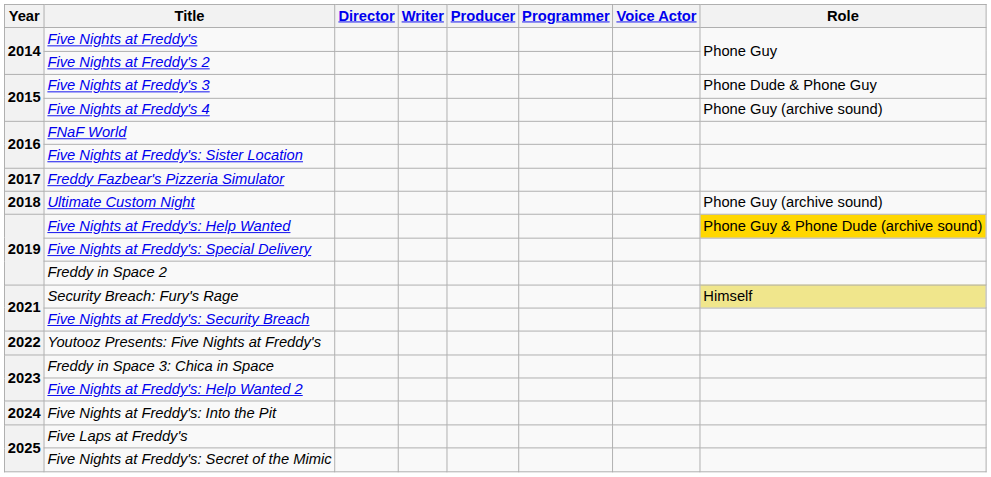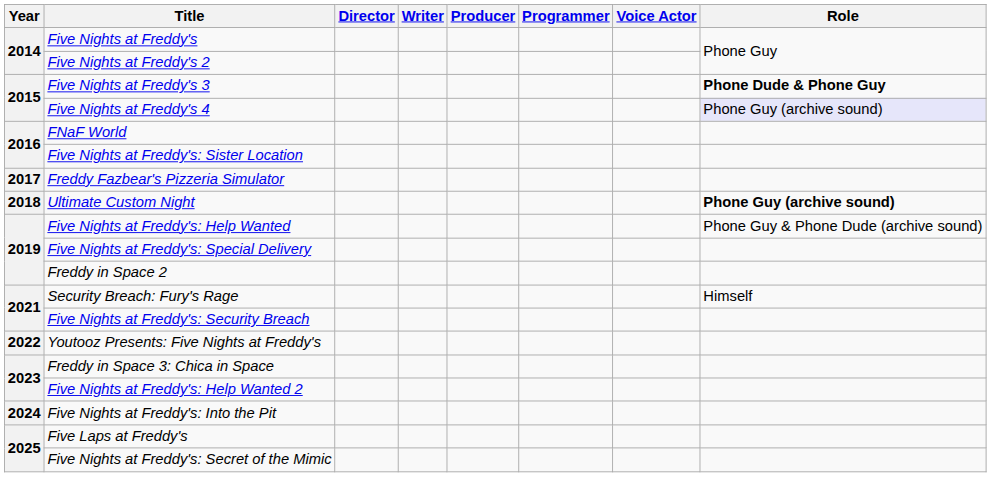(790, 86) normal -> (795, 86) bold
(793, 109) no background -> (793, 109) lavender background
(793, 202) normal -> (799, 202) bold
(843, 226) gold background -> (843, 226) no background
(728, 296) khaki background -> (728, 296) no background
